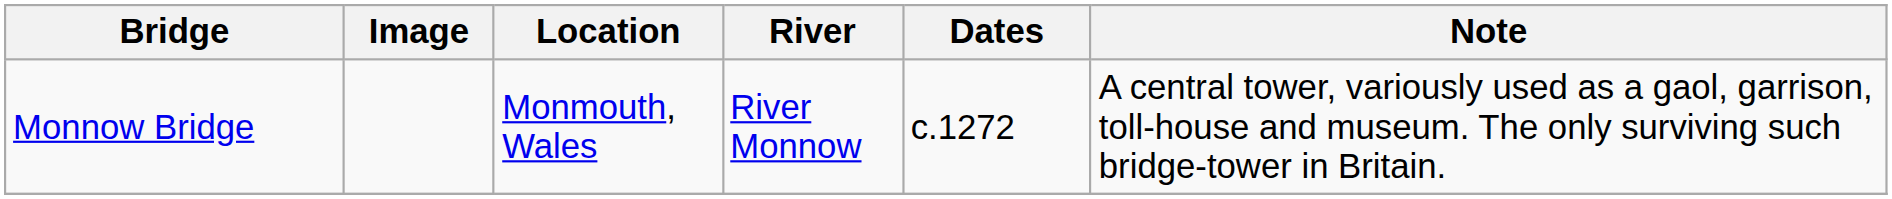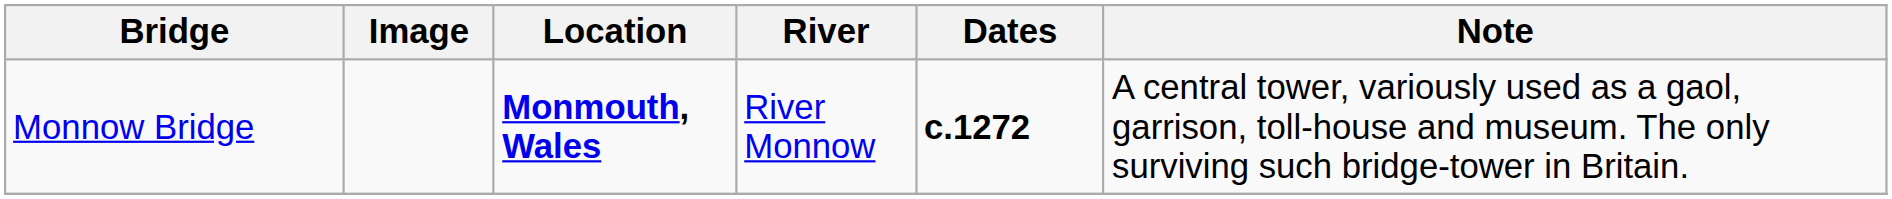(589, 126) normal -> (596, 126) bold
(963, 126) normal -> (977, 126) bold
